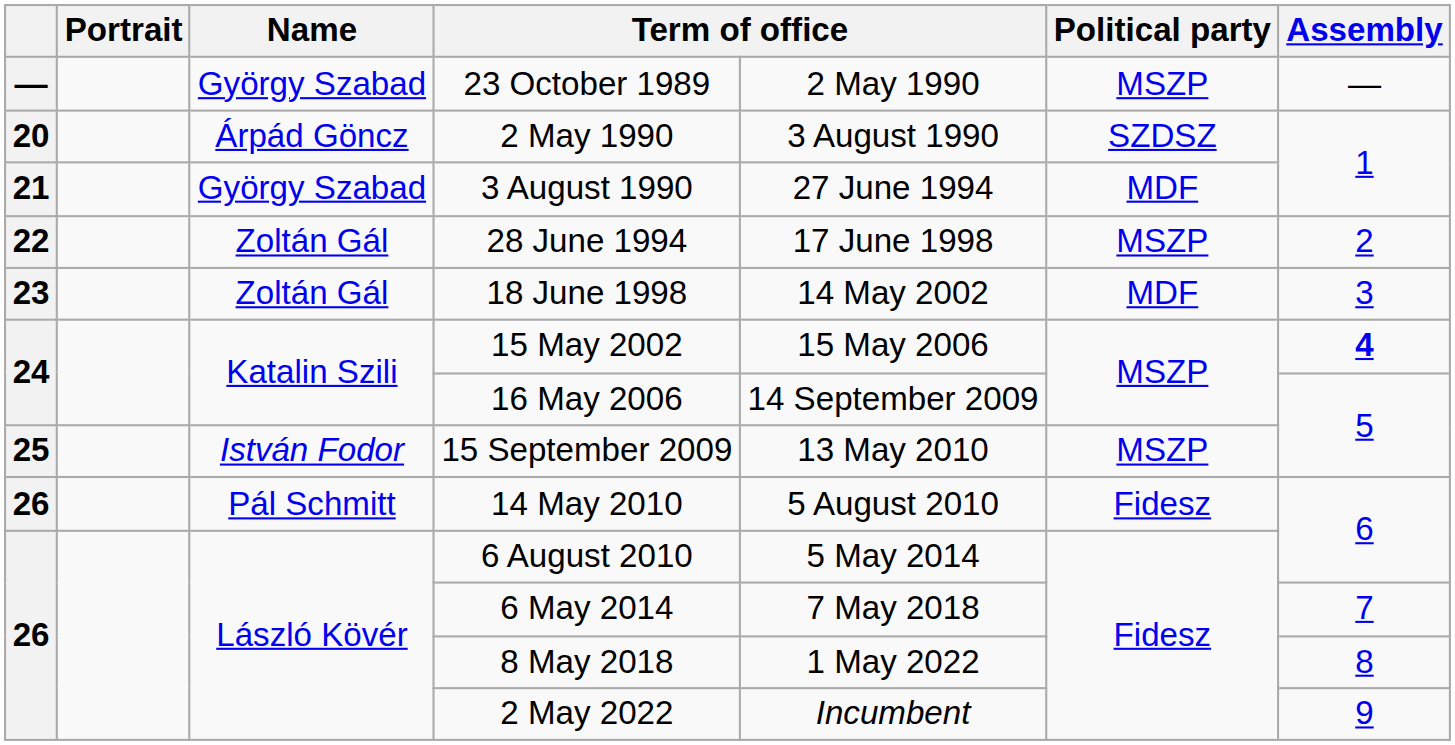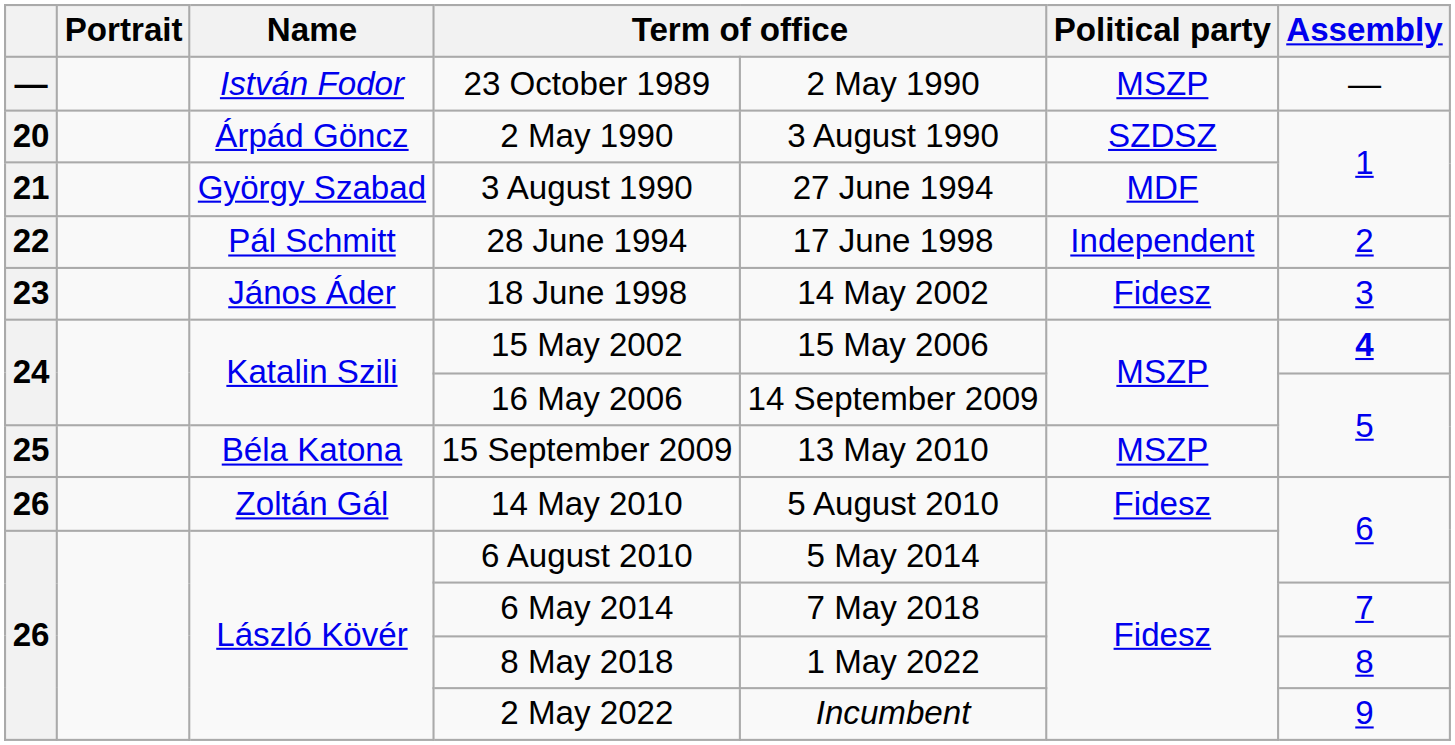(312, 83) György Szabad -> (312, 83) István Fodor
(312, 240) Zoltán Gál -> (312, 240) Pál Schmitt
(1162, 240) MSZP -> (1162, 240) Independent
(312, 293) Zoltán Gál -> (312, 293) János Áder
(1162, 293) MDF -> (1162, 293) Fidesz
(312, 450) István Fodor -> (312, 450) Béla Katona
(312, 503) Pál Schmitt -> (312, 503) Zoltán Gál
